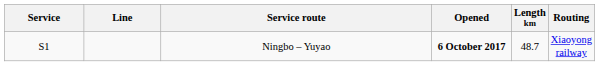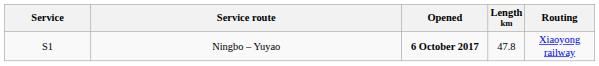- column: (122, 18)
(530, 46) 48.7 -> (506, 46) 47.8
